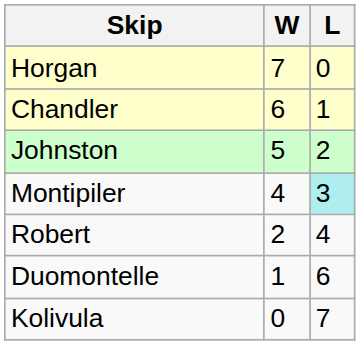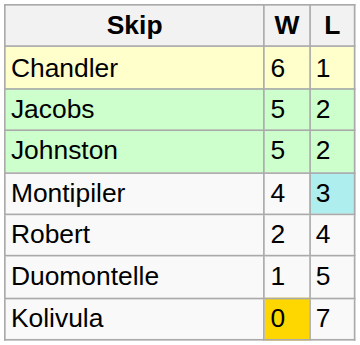- row: (54, 67)
+ row: (53, 109)
(323, 276) 6 -> (323, 276) 5
(278, 318) no background -> (278, 318) gold background
